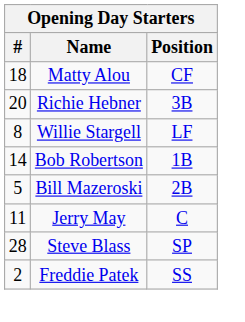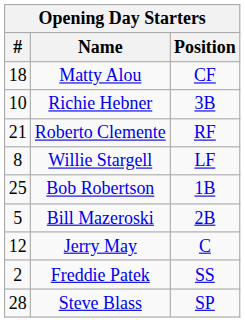(18, 103) 20 -> (18, 103) 10
+ row: (100, 132)
(18, 160) 14 -> (18, 189) 25
(18, 217) 11 -> (18, 246) 12
rows swapped: (89, 274) <-> (89, 246)
